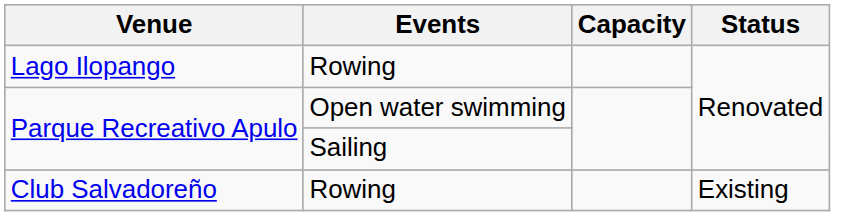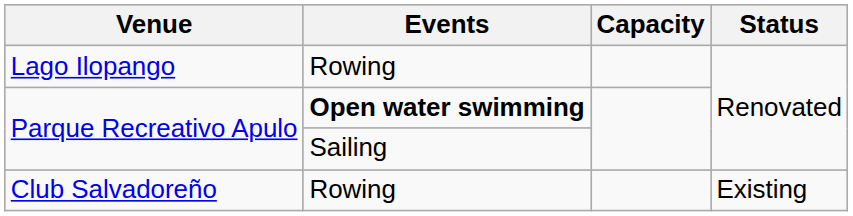(438, 107) normal -> (447, 107) bold
